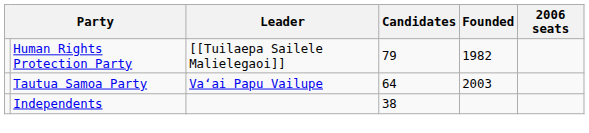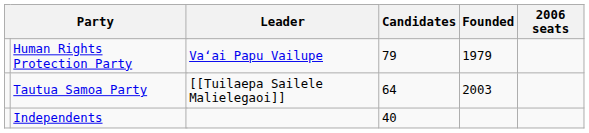(256, 56) [[Tuilaepa Sailele Malielegaoi]] -> (256, 56) Vaʻai Papu Vailupe
(477, 56) 1982 -> (477, 56) 1979
(256, 83) Vaʻai Papu Vailupe -> (256, 90) [[Tuilaepa Sailele Malielegaoi]]
(389, 103) 38 -> (389, 118) 40
